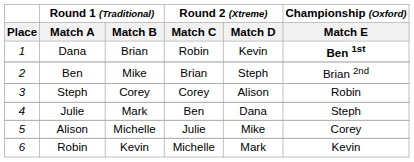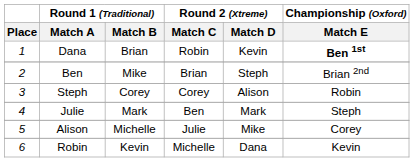(253, 111) Dana -> (253, 111) Mark
(253, 147) Mark -> (253, 147) Dana
